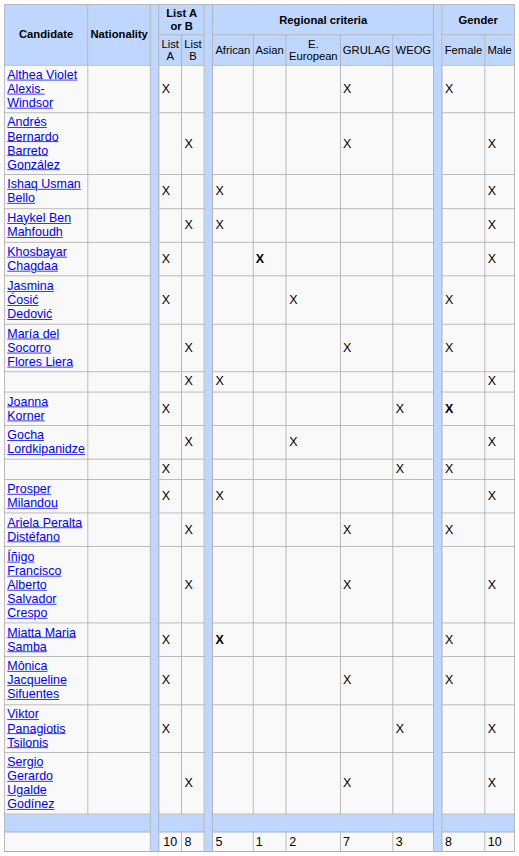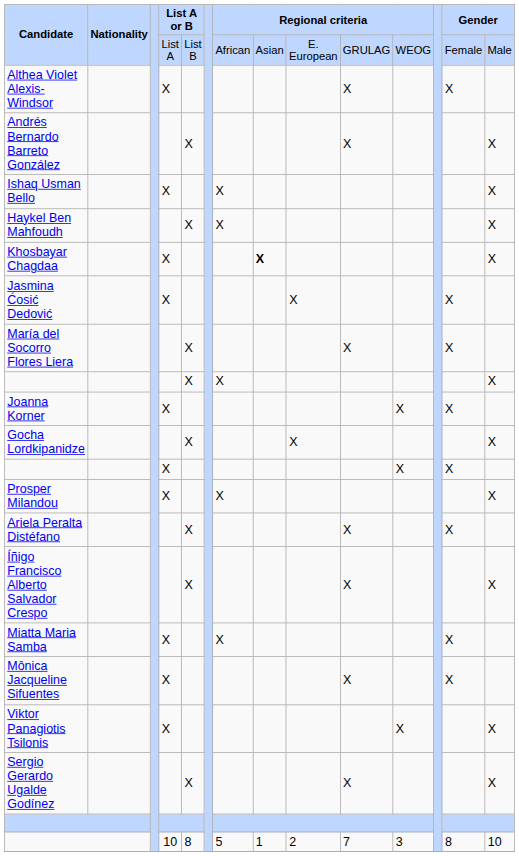(449, 408) bold -> (449, 408) normal
(220, 639) bold -> (220, 639) normal
